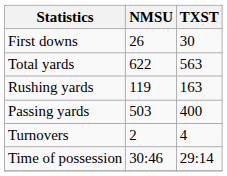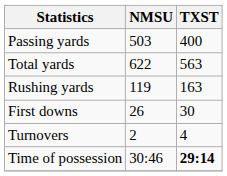rows swapped: (43, 40) <-> (49, 111)
(197, 158) normal -> (197, 158) bold
